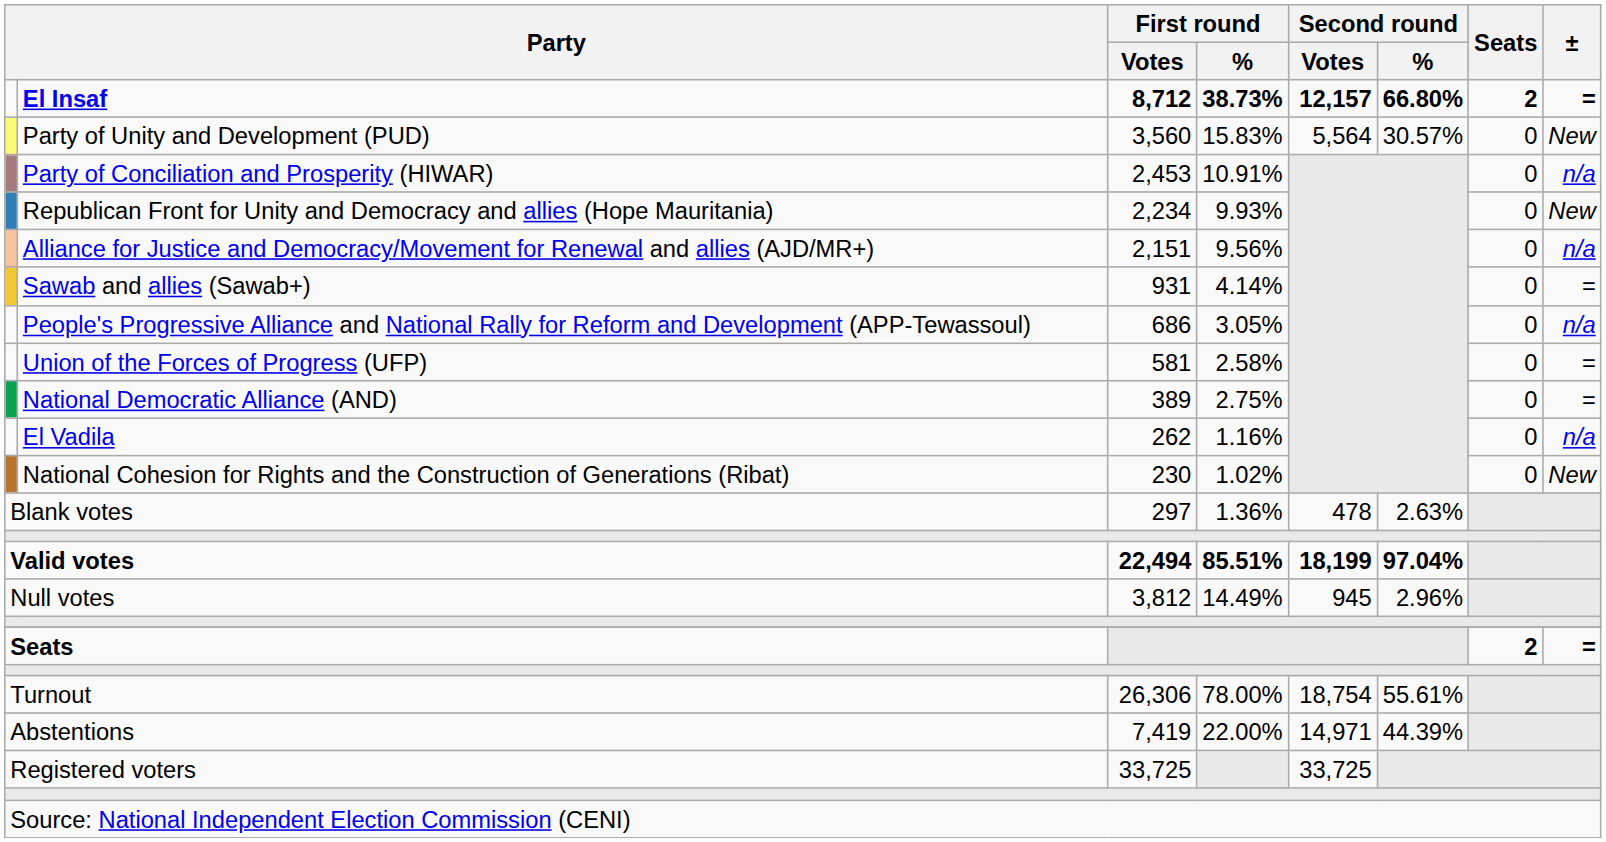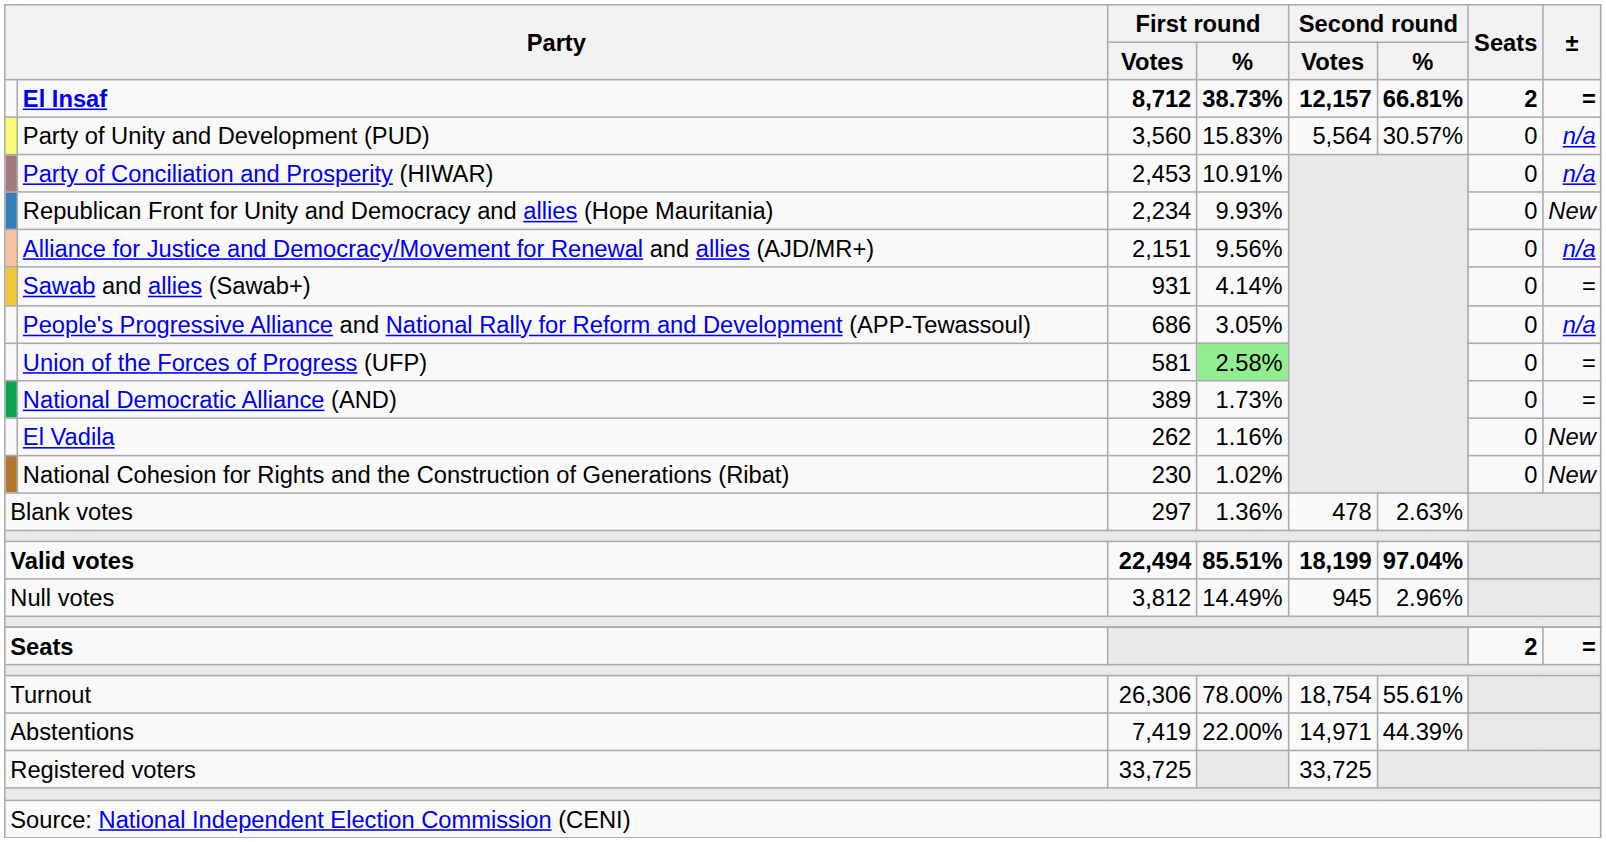(1423, 99) 66.80% -> (1423, 99) 66.81%
(1572, 136) New -> (1579, 136) n/a
(1249, 362) no background -> (1249, 362) lightgreen background
(1249, 399) 2.75% -> (1249, 399) 1.73%
(1579, 437) n/a -> (1572, 437) New
